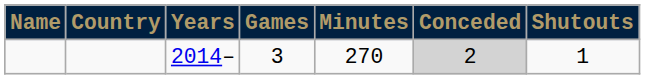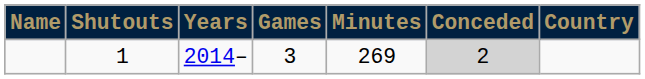columns swapped: (116, 22) <-> (583, 22)
(364, 57) 270 -> (377, 57) 269
